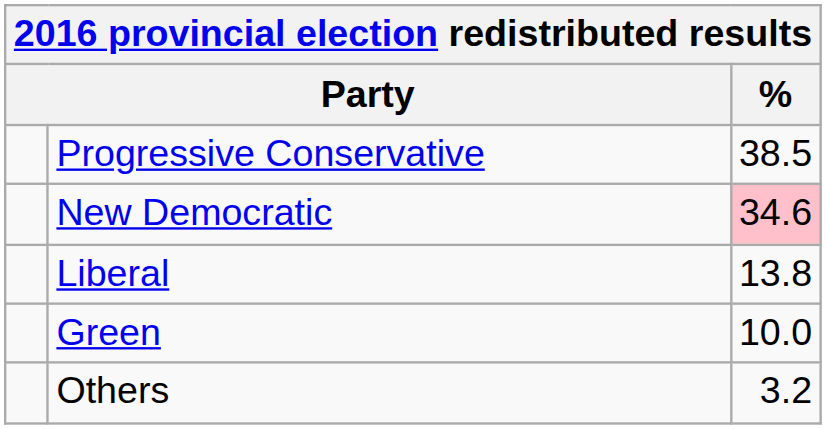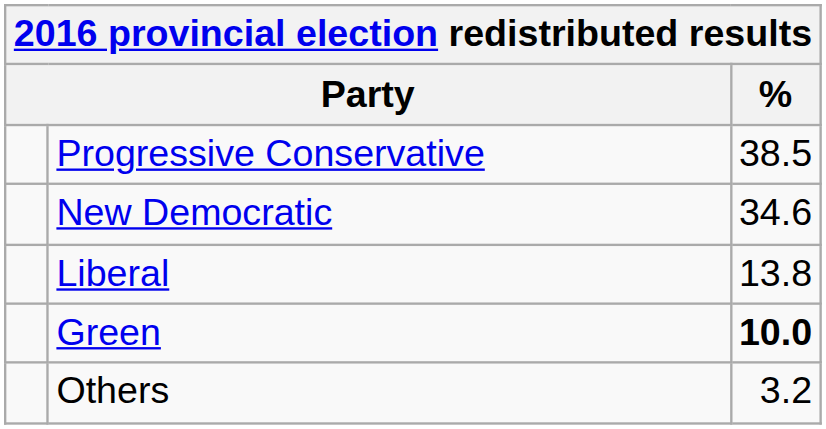(776, 213) pink background -> (776, 213) no background
(776, 332) normal -> (776, 332) bold
